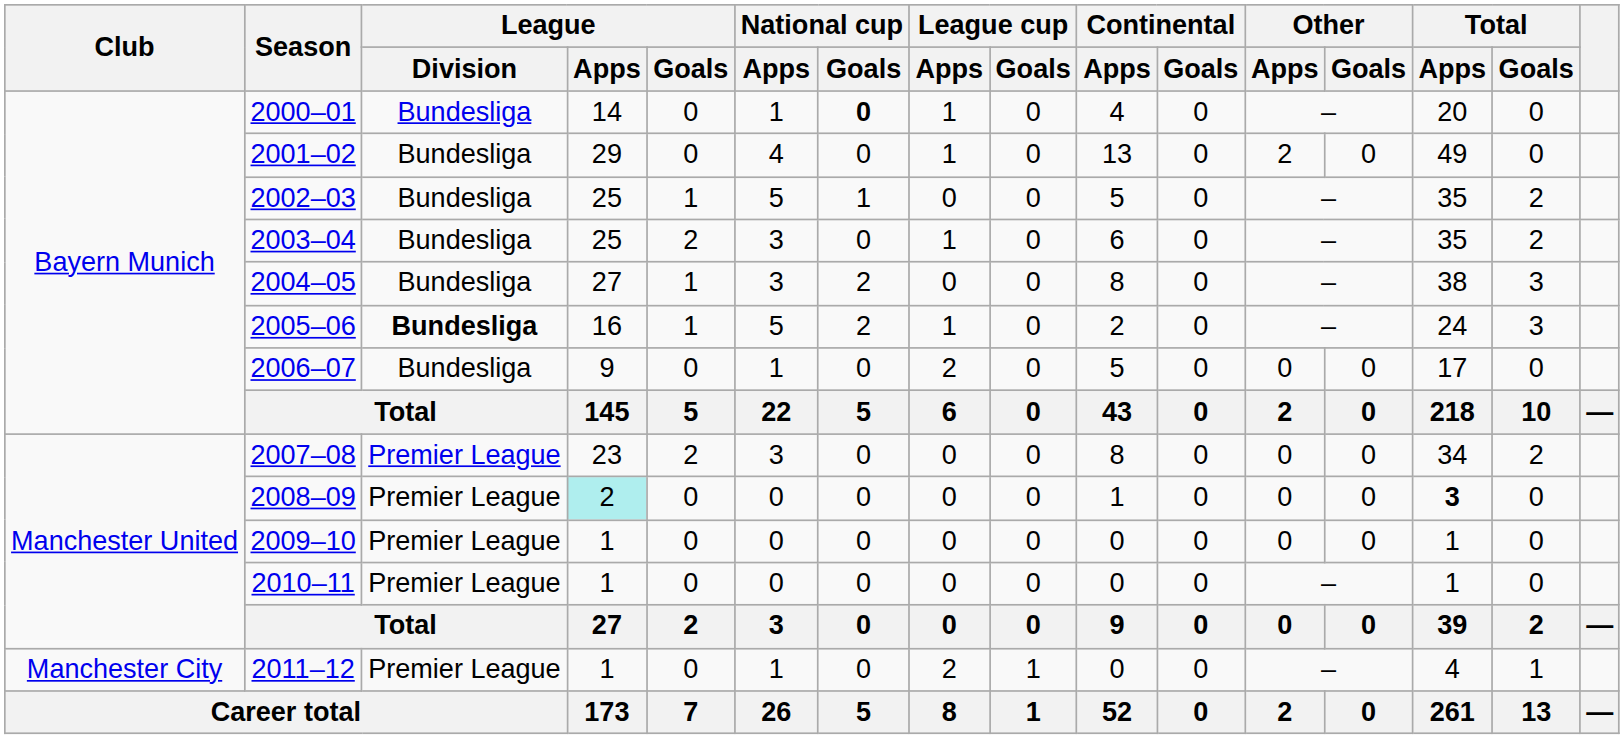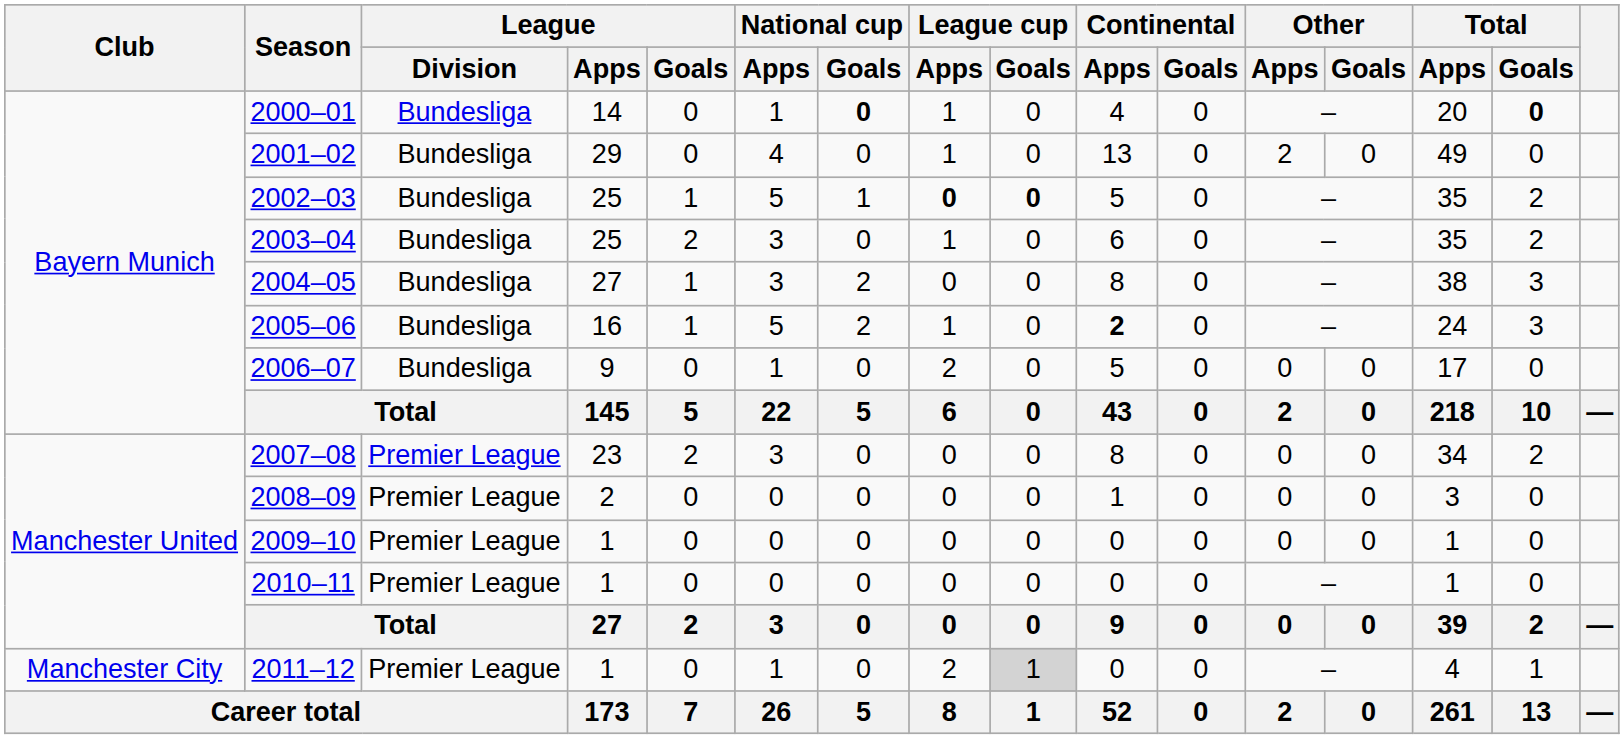(1536, 111) normal -> (1536, 111) bold
(949, 197) normal -> (949, 197) bold
(1033, 197) normal -> (1033, 197) bold
(464, 326) bold -> (464, 326) normal
(1117, 326) normal -> (1117, 326) bold
(607, 497) paleturquoise background -> (607, 497) no background
(1452, 497) bold -> (1452, 497) normal
(1033, 669) no background -> (1033, 669) lightgrey background
